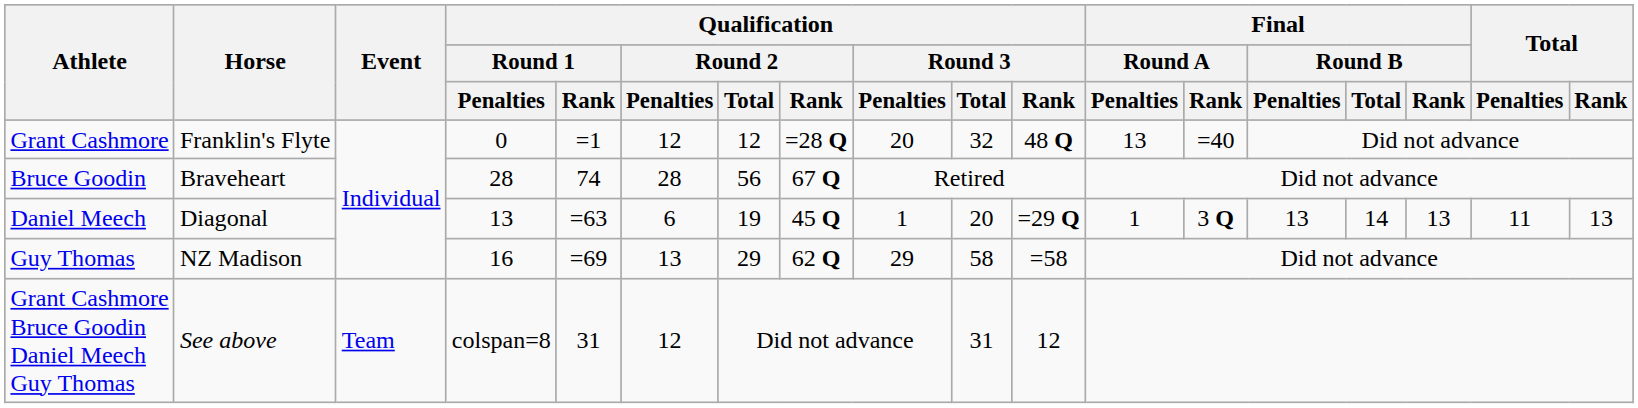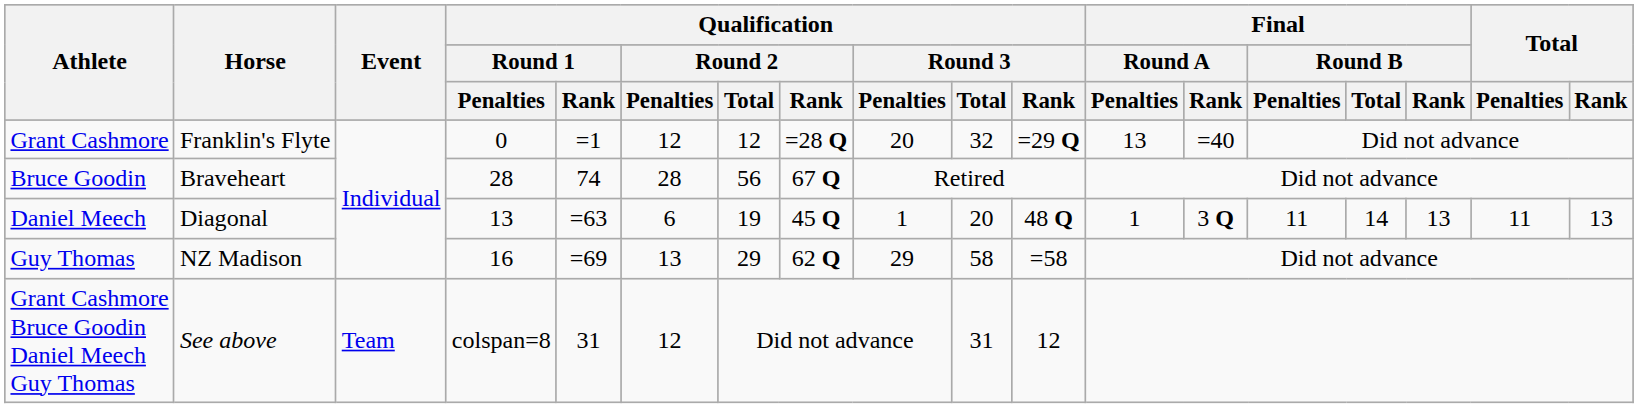(1049, 139) 48 Q -> (1049, 139) =29 Q
(1049, 218) =29 Q -> (1049, 218) 48 Q
(1297, 218) 13 -> (1297, 218) 11
